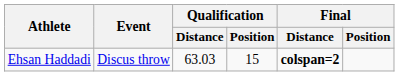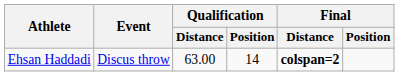(200, 60) 63.03 -> (200, 60) 63.00
(252, 60) 15 -> (252, 60) 14
